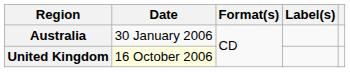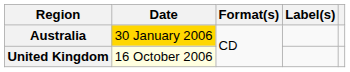(164, 35) no background -> (164, 35) gold background
